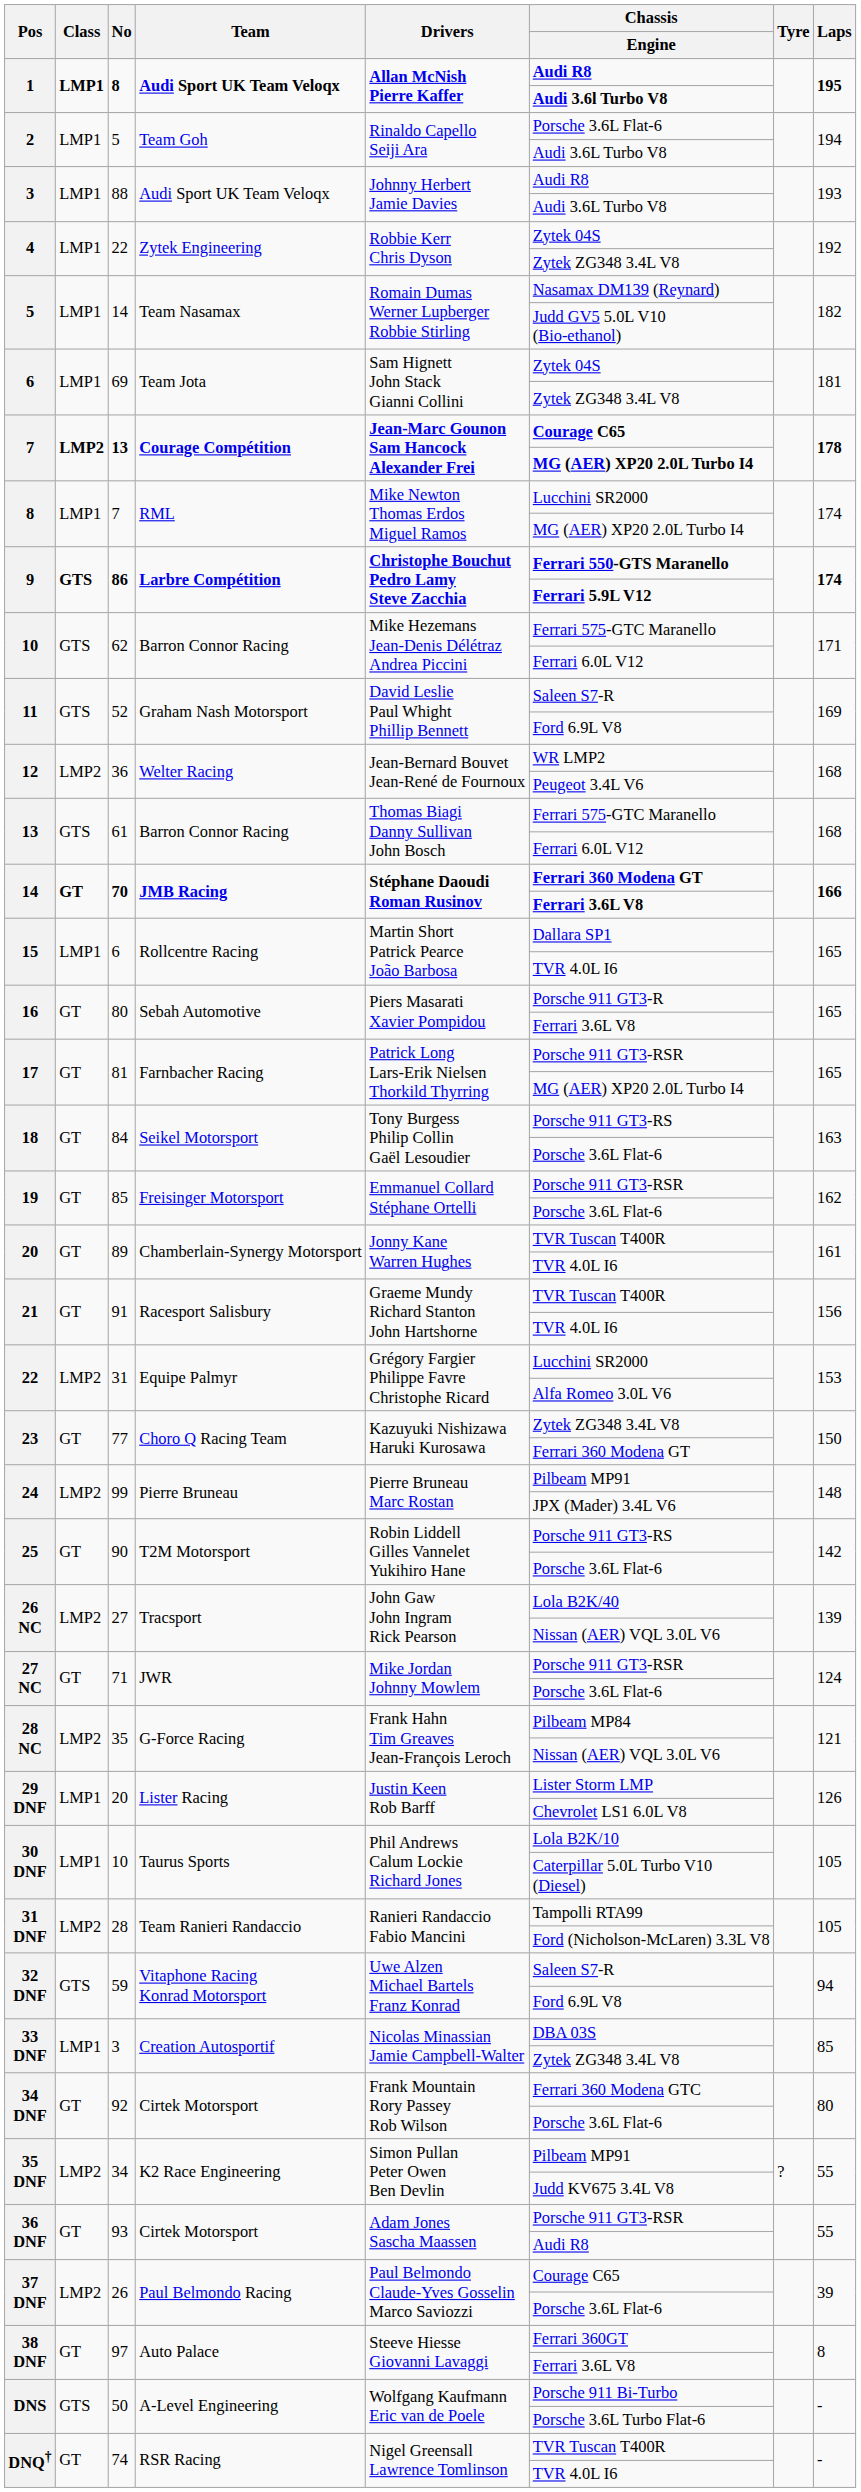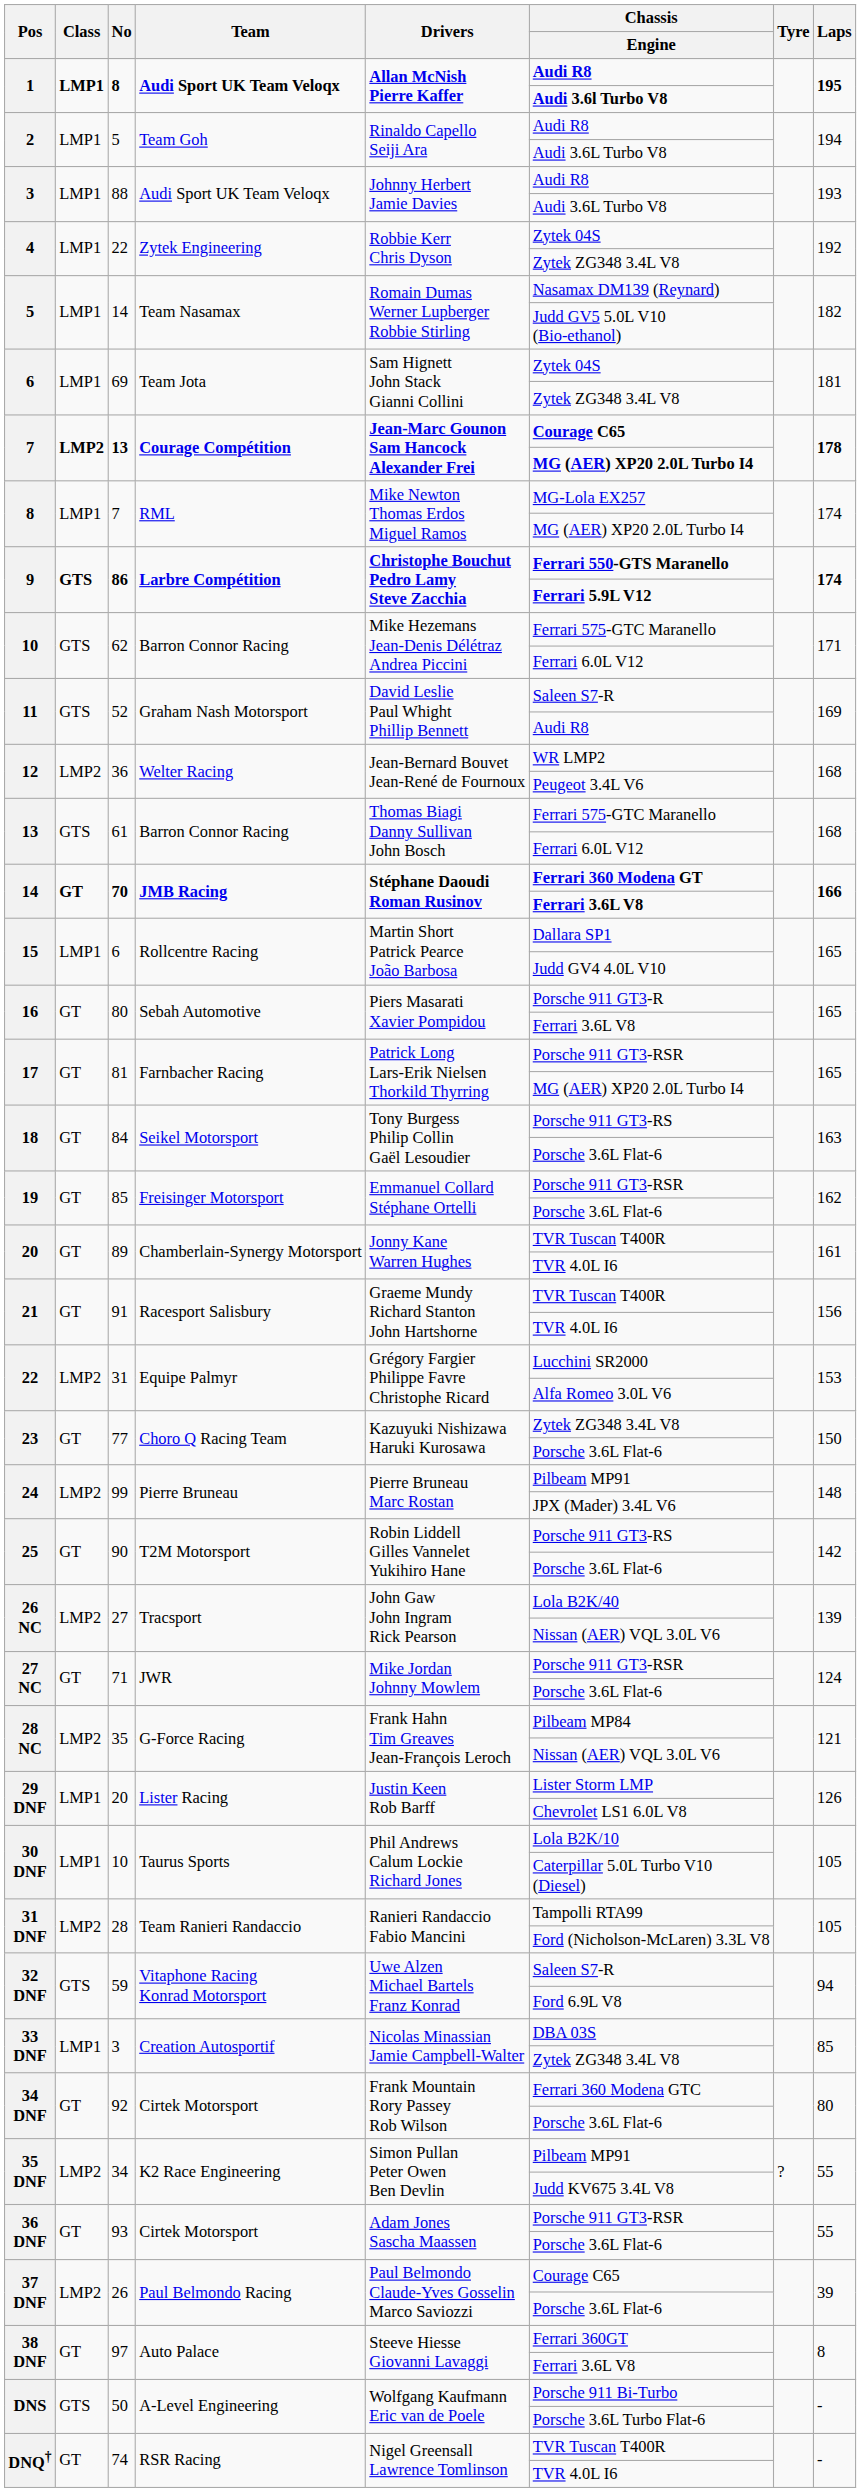(597, 126) Porsche 3.6L Flat-6 -> (561, 126) Audi R8
(590, 497) Lucchini SR2000 -> (589, 497) MG-Lola EX257
(577, 728) Ford 6.9L V8 -> (561, 728) Audi R8
(575, 968) TVR 4.0L I6 -> (599, 968) Judd GV4 4.0L V10
(611, 1451) Ferrari 360 Modena GT -> (597, 1451) Porsche 3.6L Flat-6
(561, 2245) Audi R8 -> (597, 2245) Porsche 3.6L Flat-6
